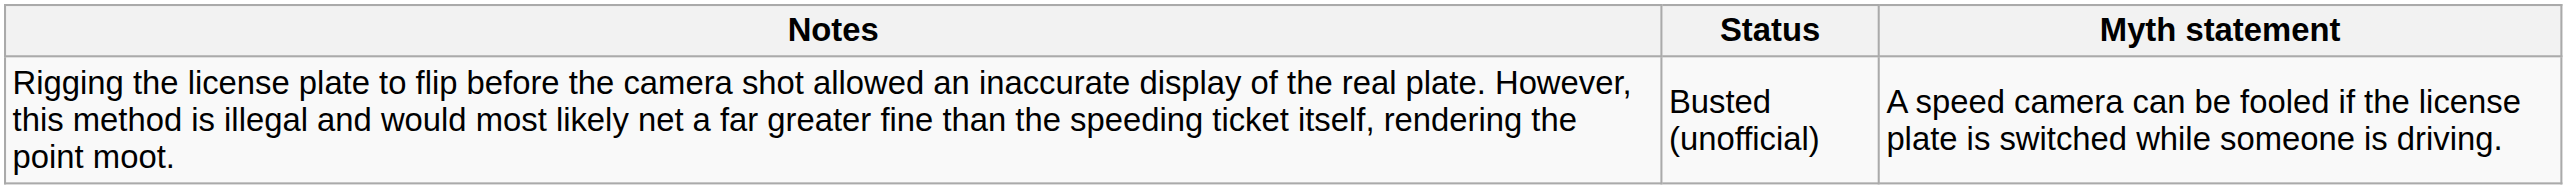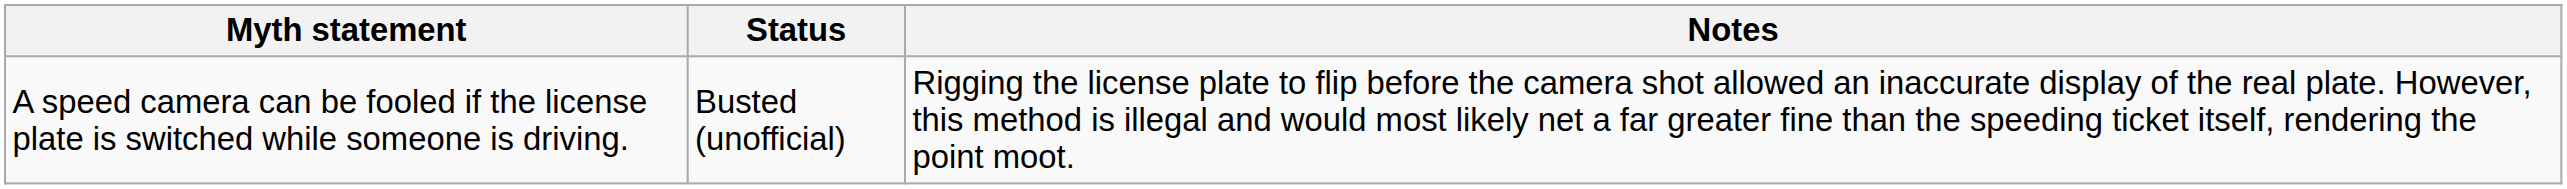columns swapped: (2220, 30) <-> (833, 30)
